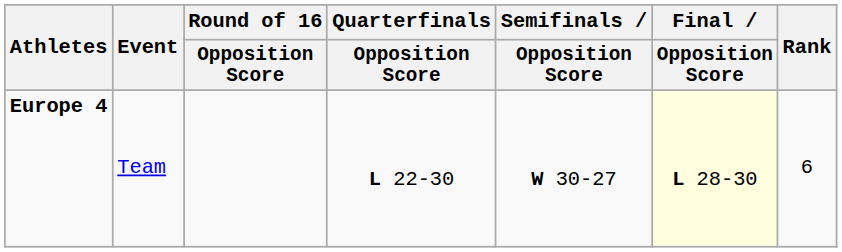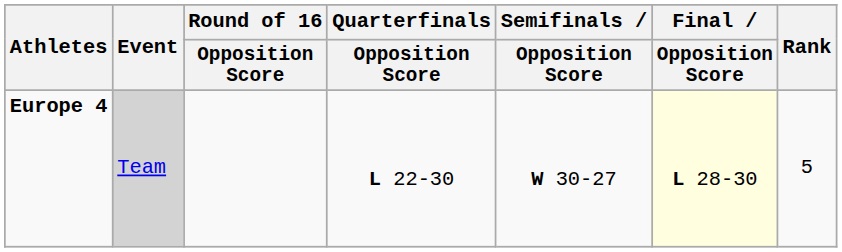(142, 168) no background -> (142, 168) lightgrey background
(807, 168) 6 -> (807, 168) 5
